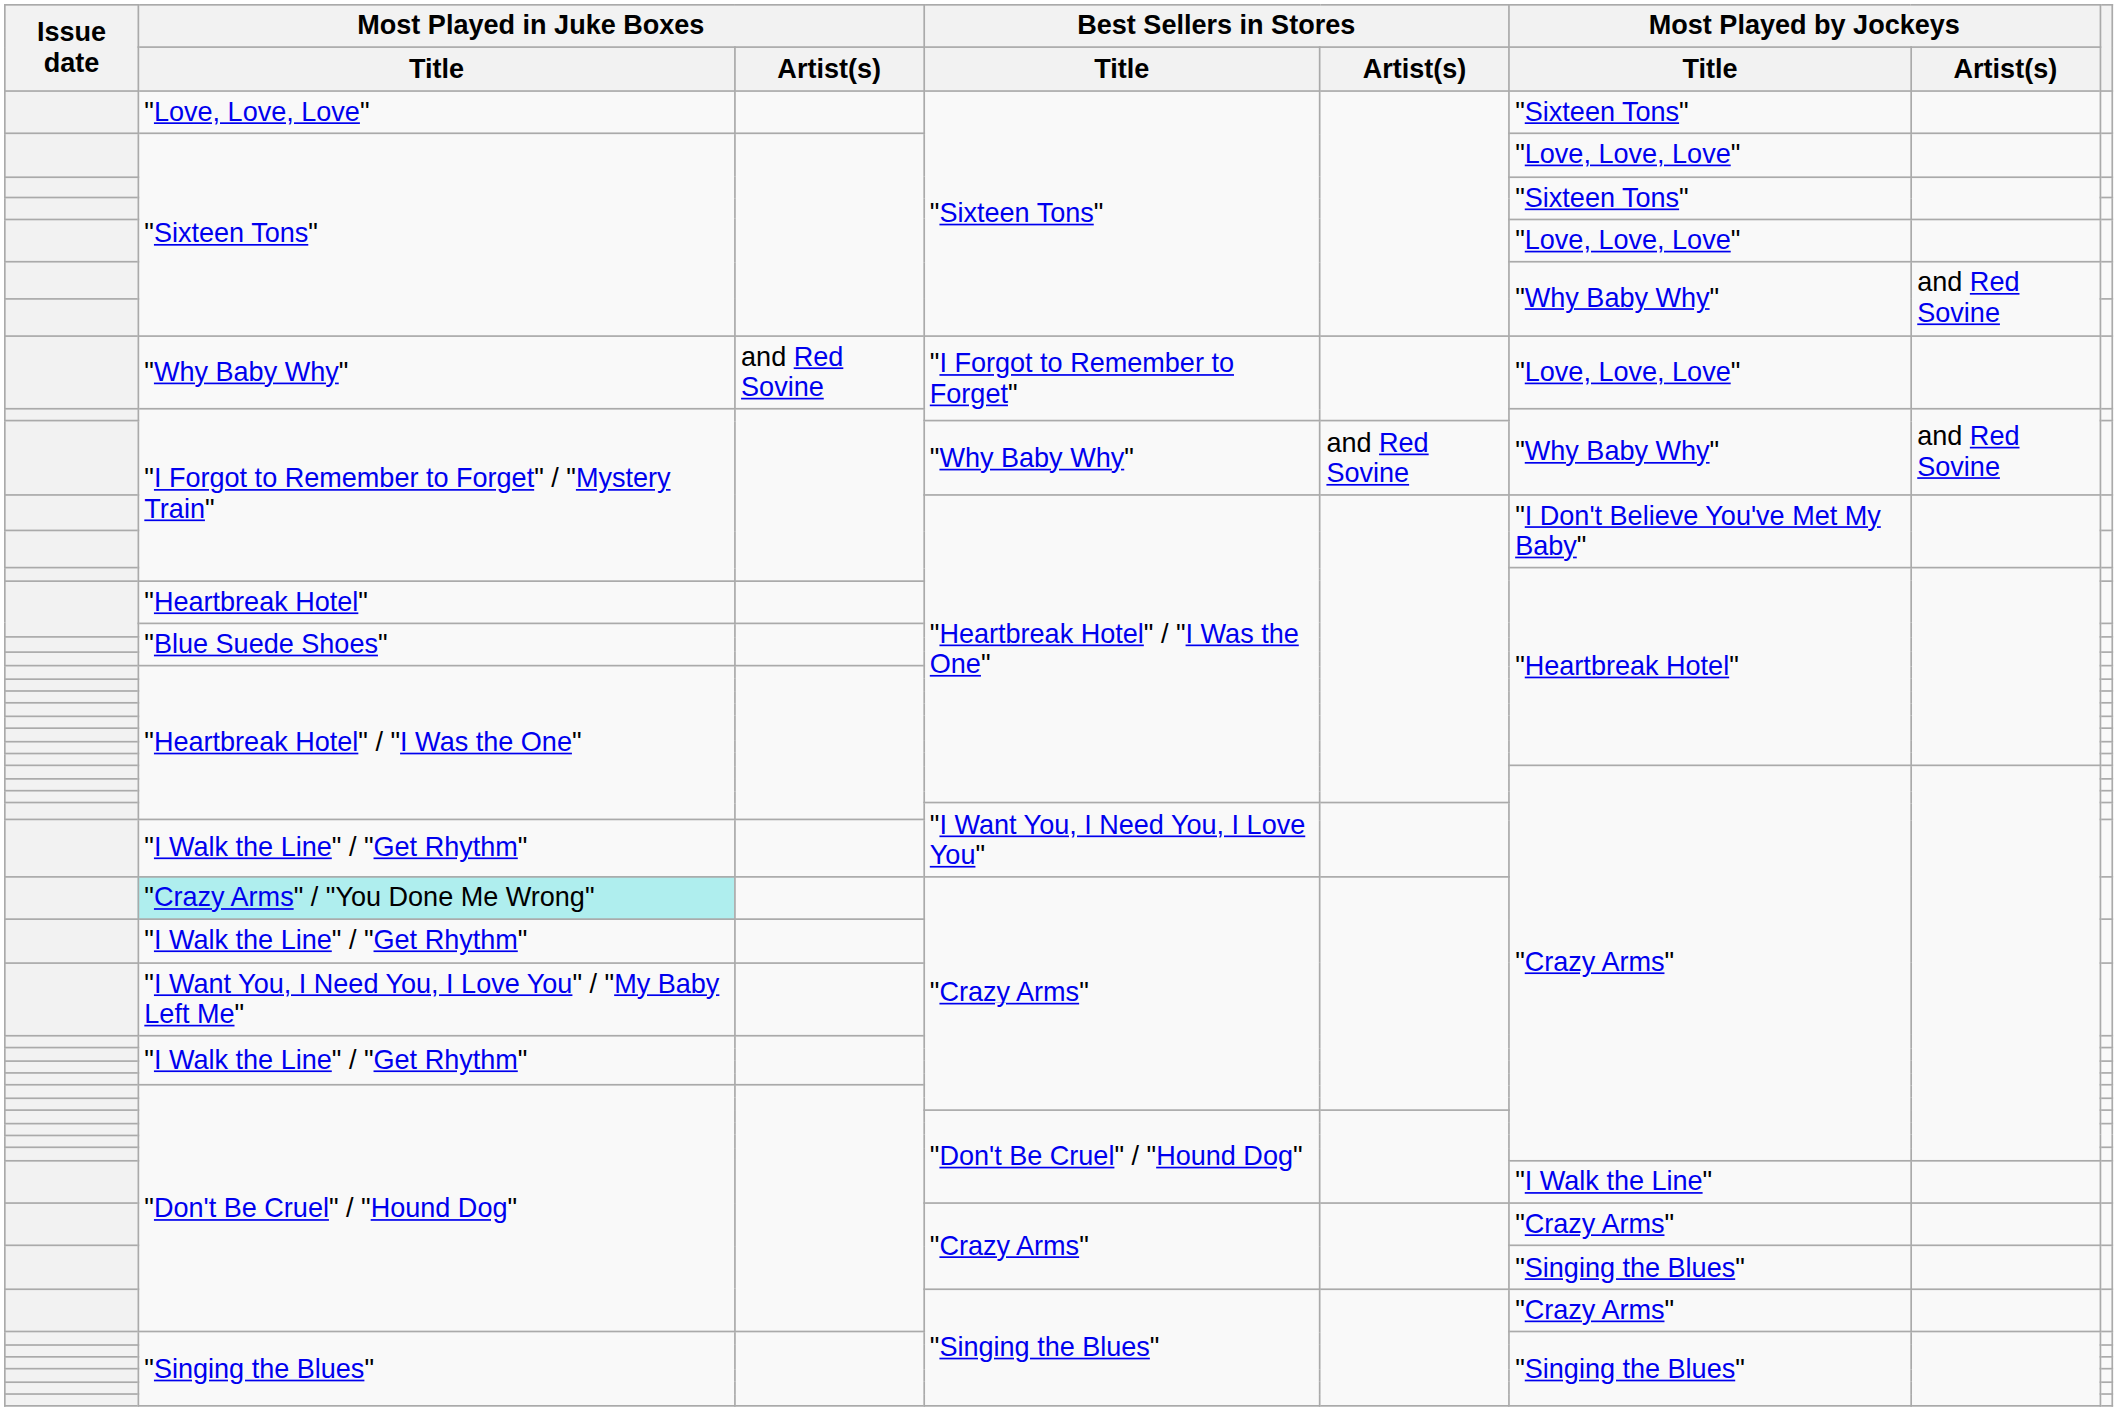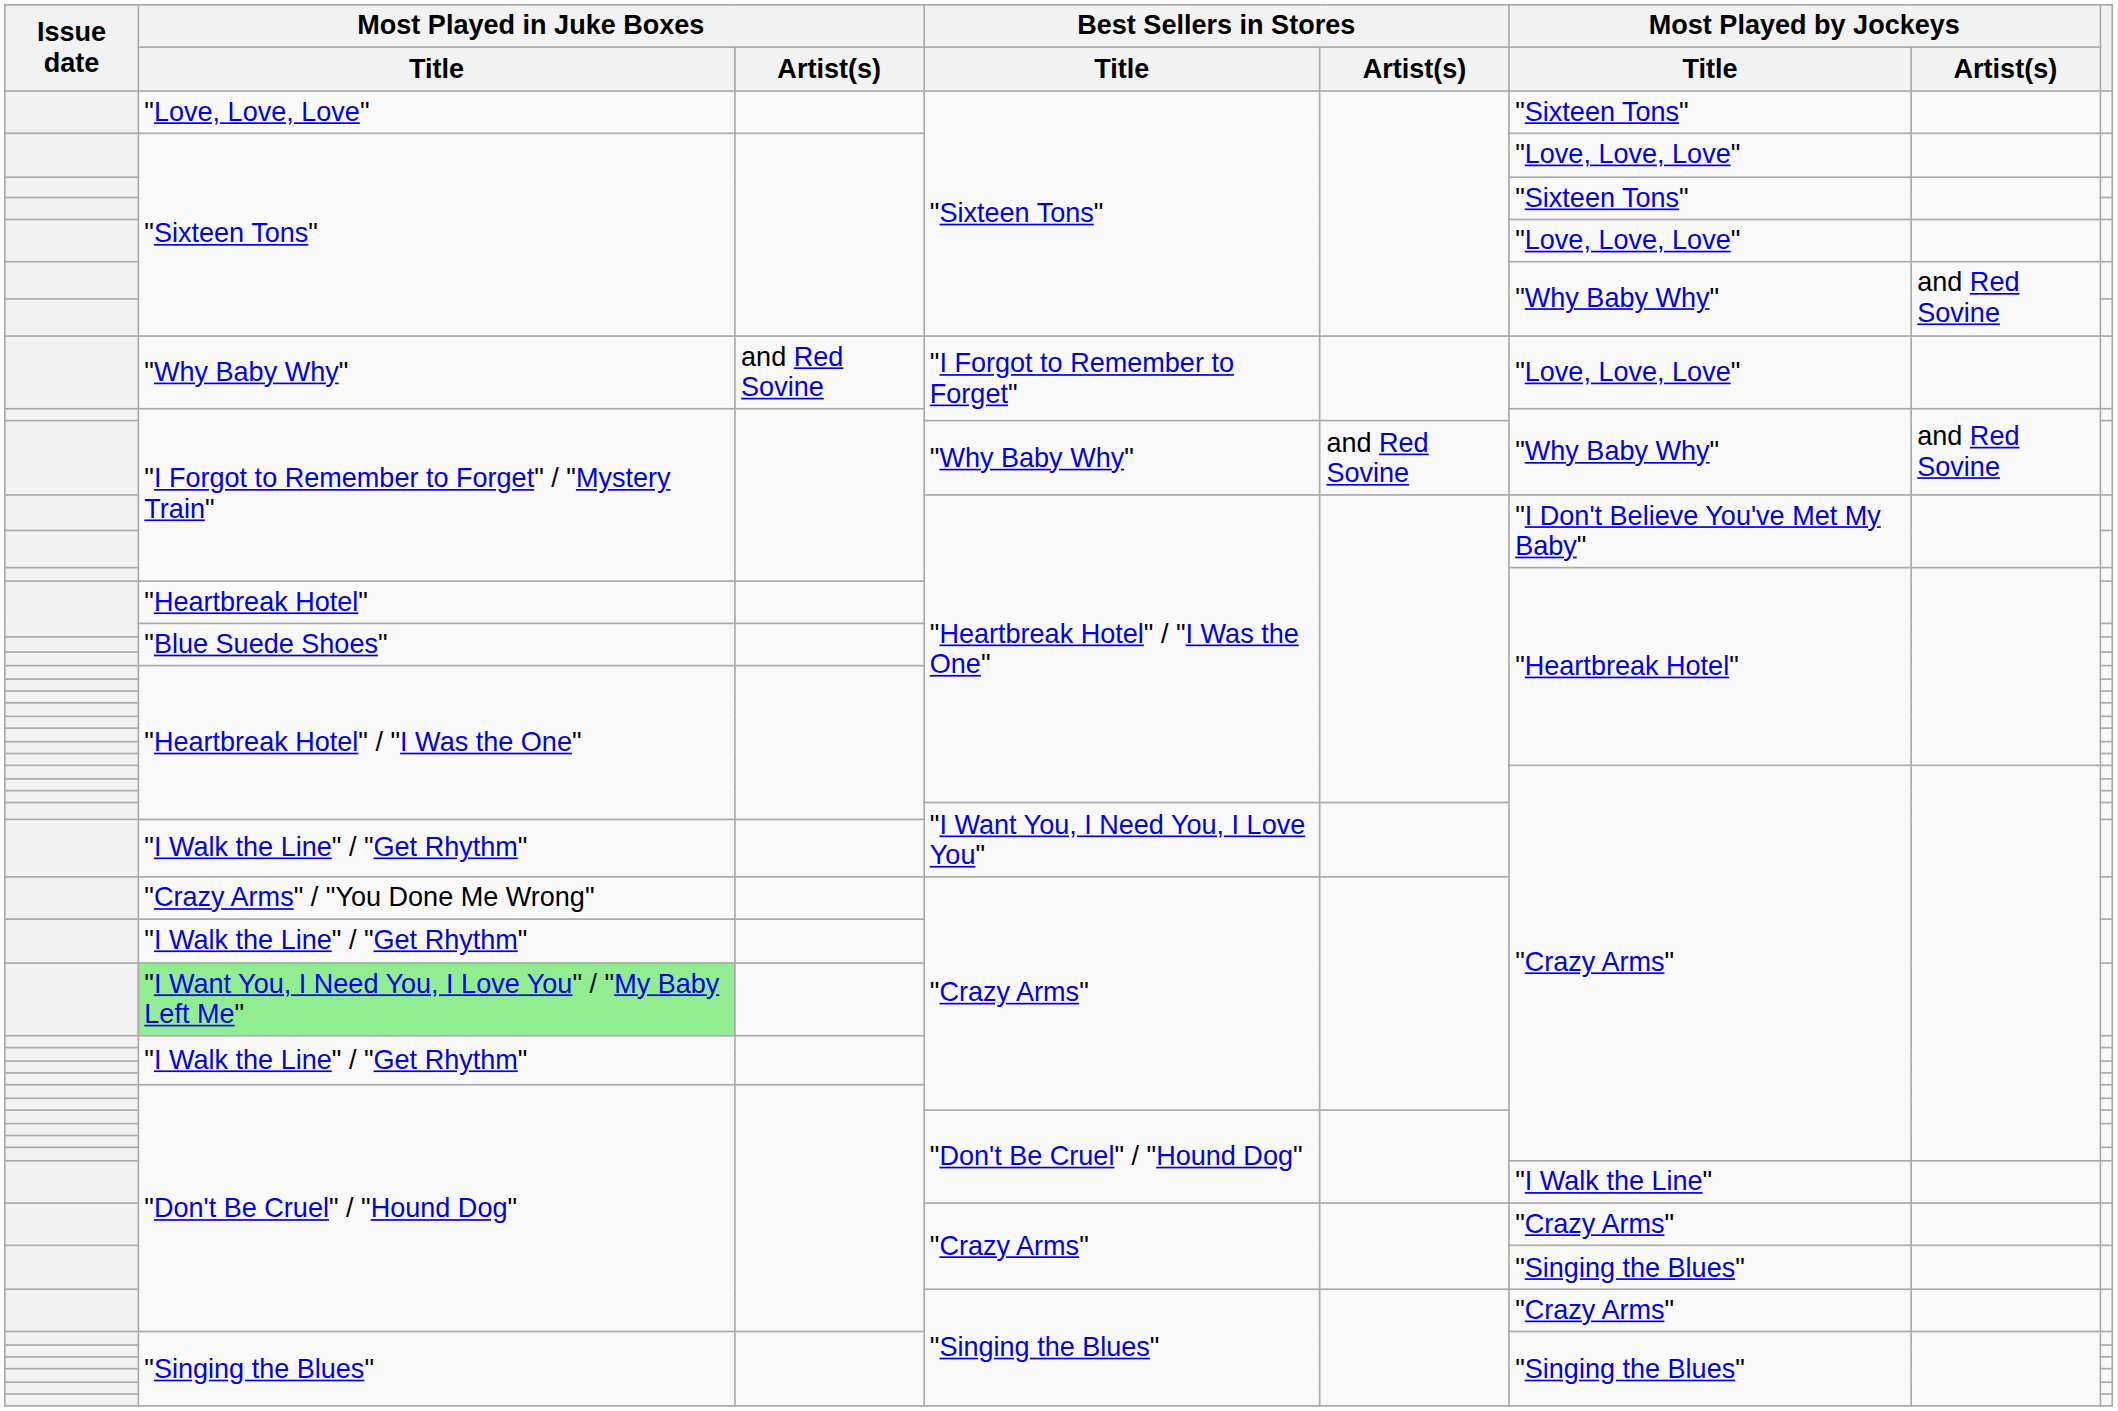(369, 897) paleturquoise background -> (369, 897) no background
(432, 998) no background -> (432, 998) lightgreen background
